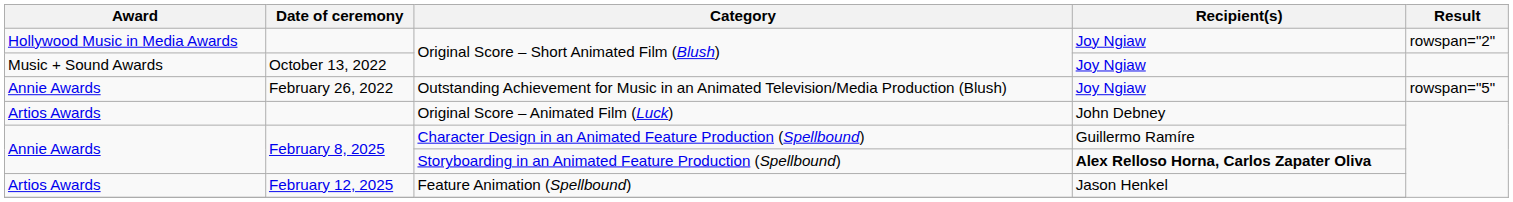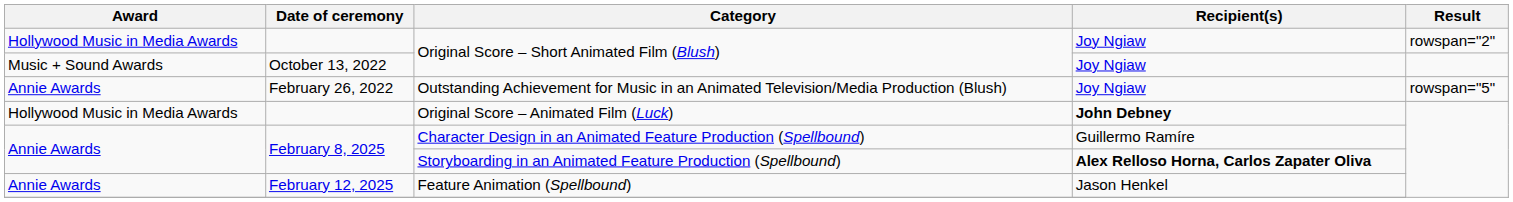(54, 112) Artios Awards -> (123, 112) Hollywood Music in Media Awards
(1120, 112) normal -> (1123, 112) bold
(54, 185) Artios Awards -> (54, 185) Annie Awards
